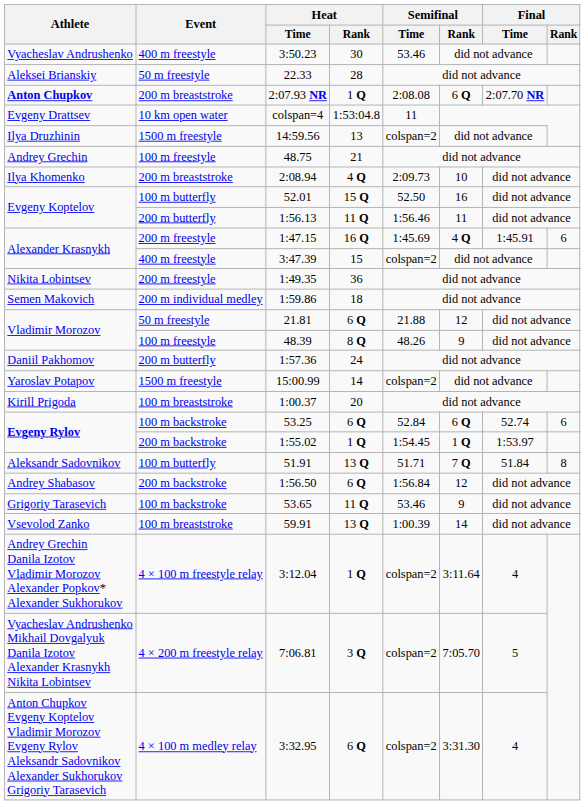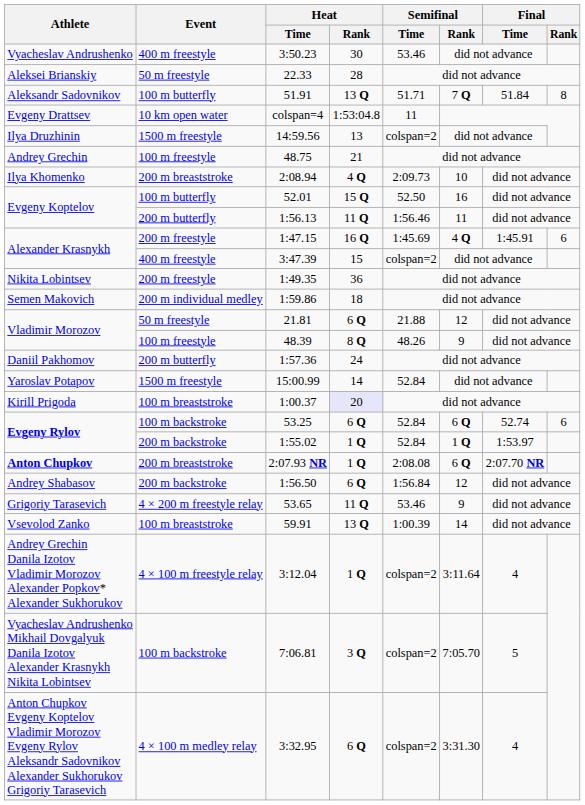rows swapped: (298, 95) <-> (298, 463)
(411, 381) colspan=2 -> (411, 381) 52.84
(356, 402) no background -> (356, 402) lavender background
(411, 442) 1:54.45 -> (411, 442) 52.84
(183, 504) 100 m backstroke -> (201, 504) 4 × 200 m freestyle relay
(201, 653) 4 × 200 m freestyle relay -> (183, 653) 100 m backstroke
